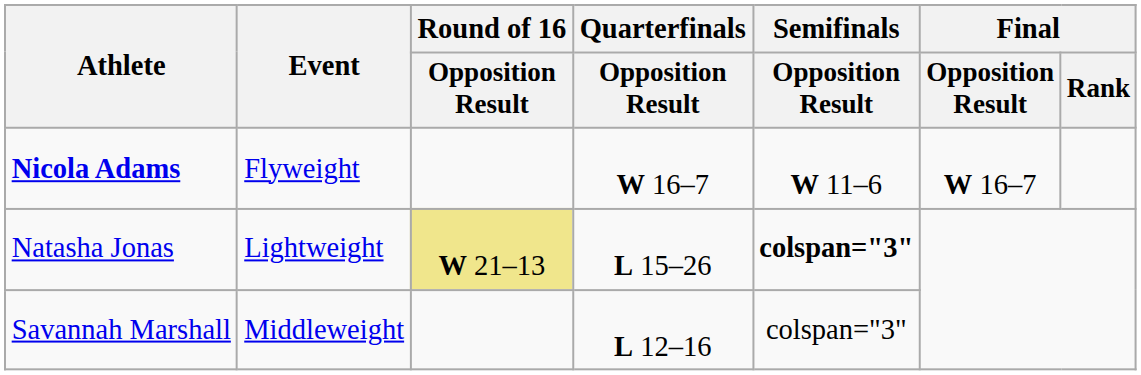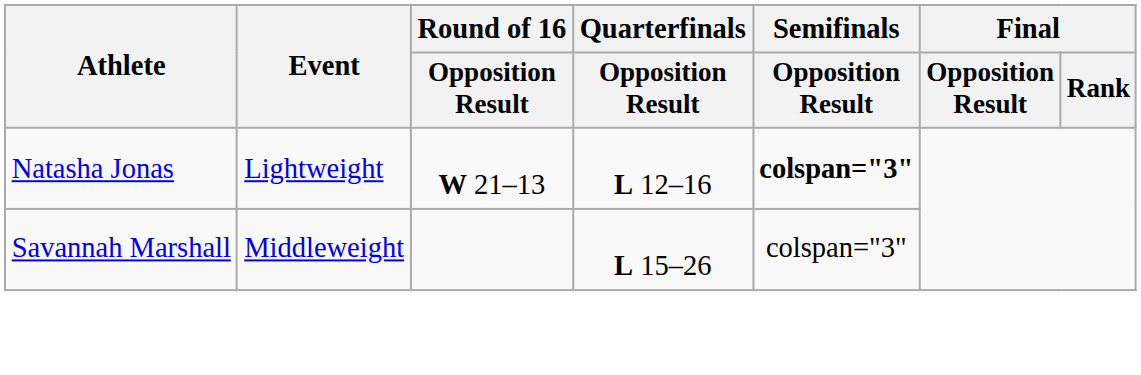- row: (96, 168)
(492, 265) khaki background -> (492, 185) no background
(663, 265) L 15–26 -> (663, 185) L 12–16
(663, 346) L 12–16 -> (663, 265) L 15–26
